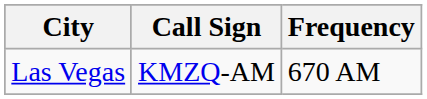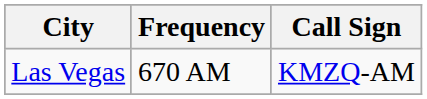columns swapped: (206, 26) <-> (351, 26)
